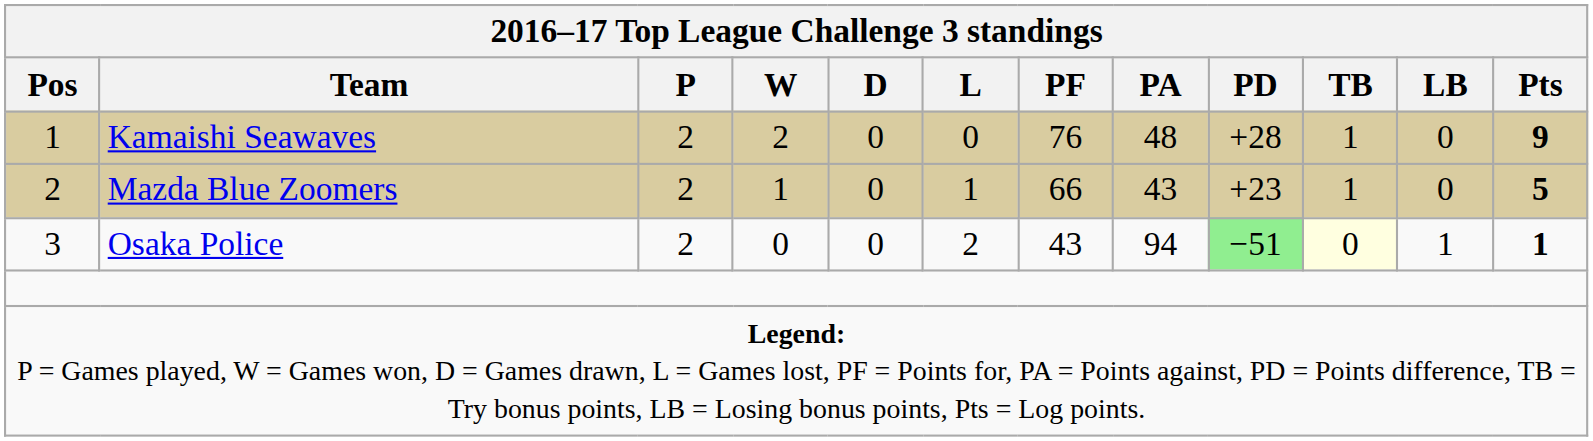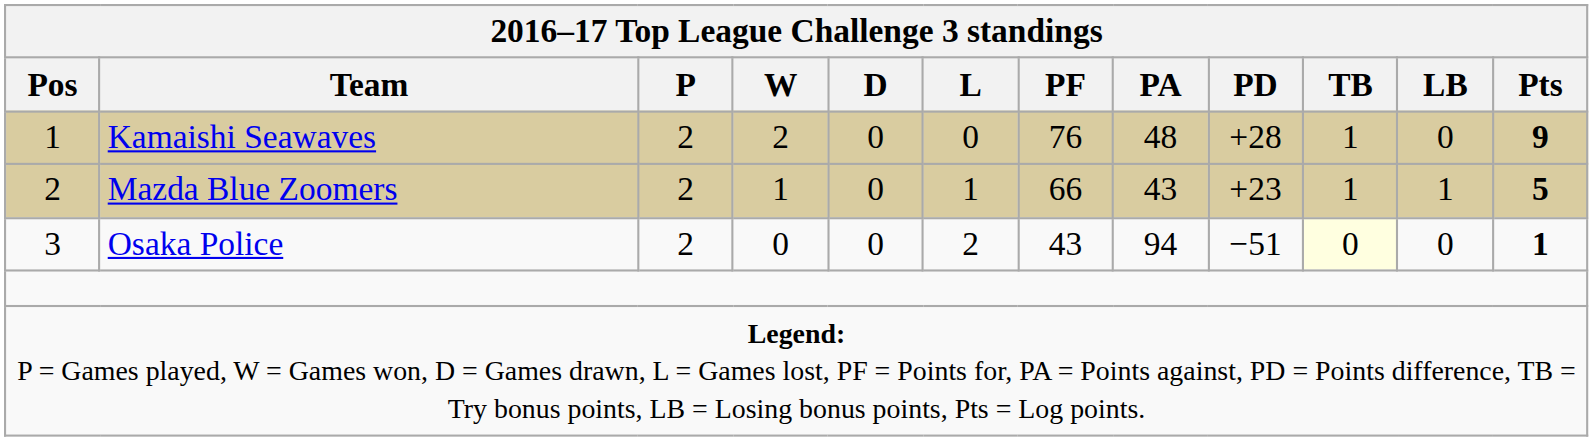(1445, 190) 0 -> (1445, 190) 1
(1255, 243) lightgreen background -> (1255, 243) no background
(1445, 243) 1 -> (1445, 243) 0
